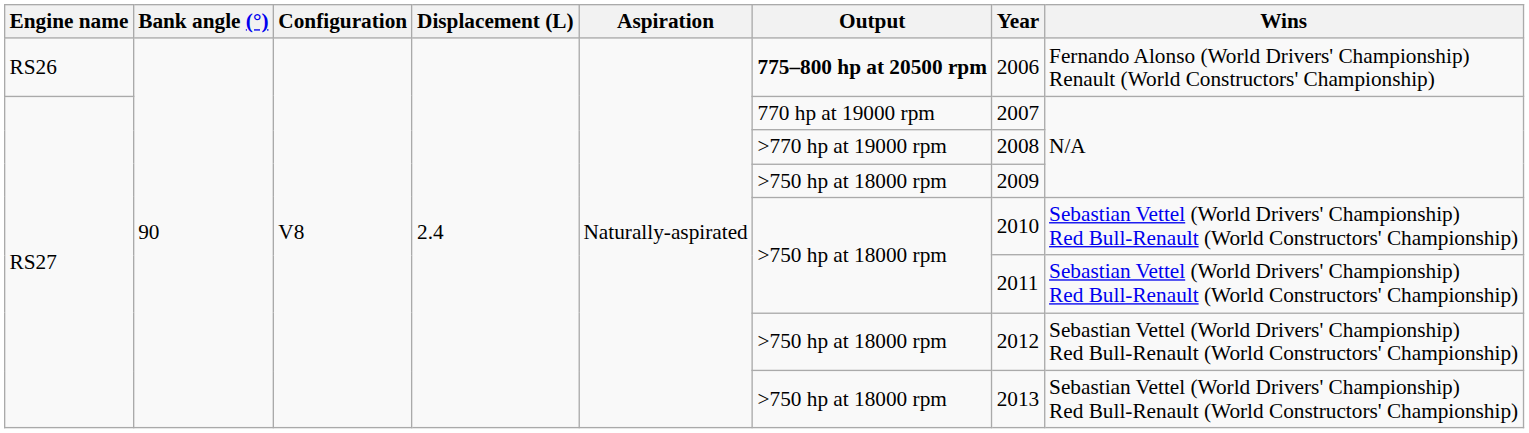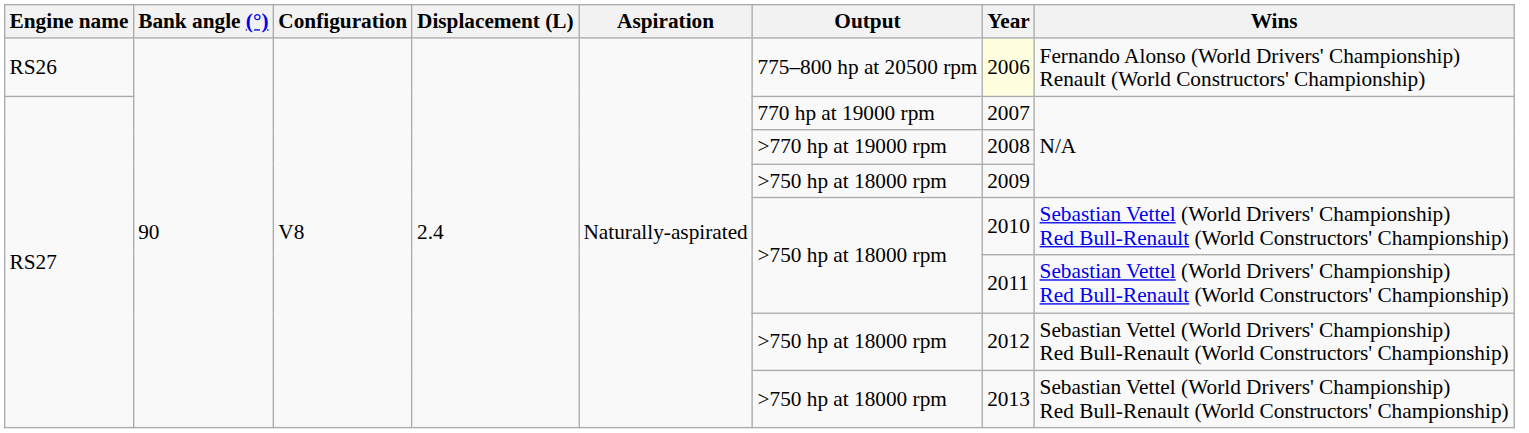(872, 67) bold -> (867, 67) normal
(1018, 67) no background -> (1009, 67) lightyellow background
